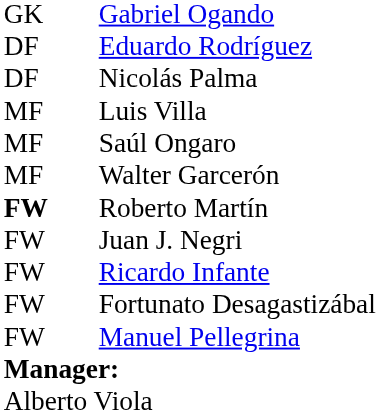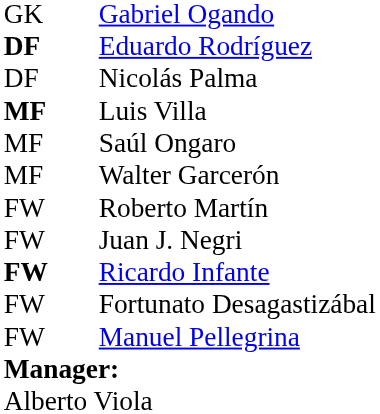(21, 45) normal -> (22, 45) bold
(23, 110) normal -> (25, 110) bold
(26, 207) bold -> (24, 207) normal
(24, 272) normal -> (26, 272) bold
